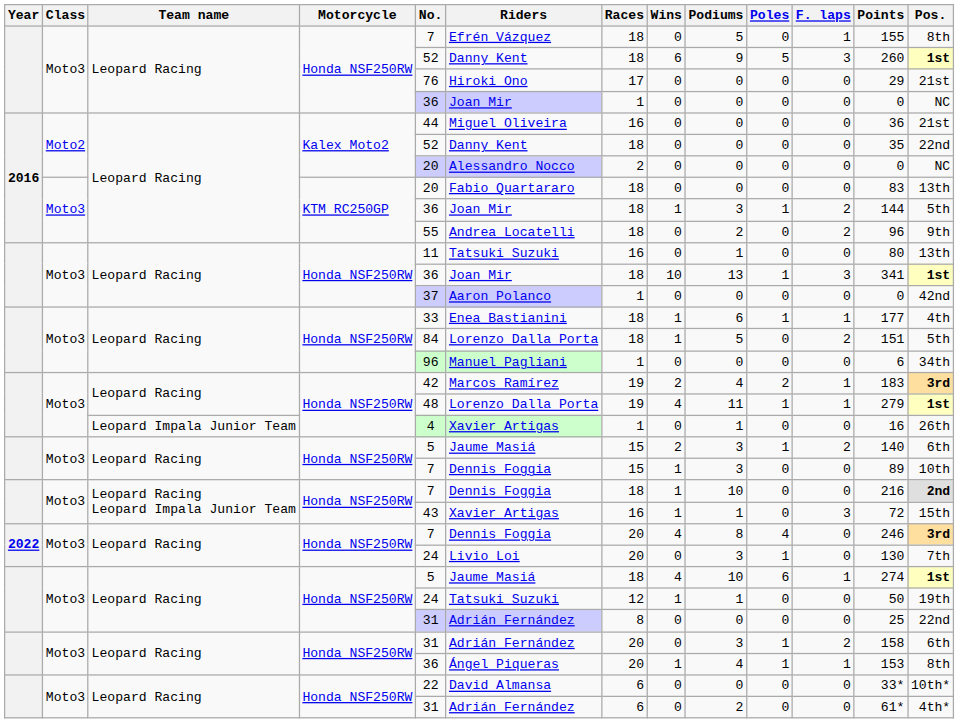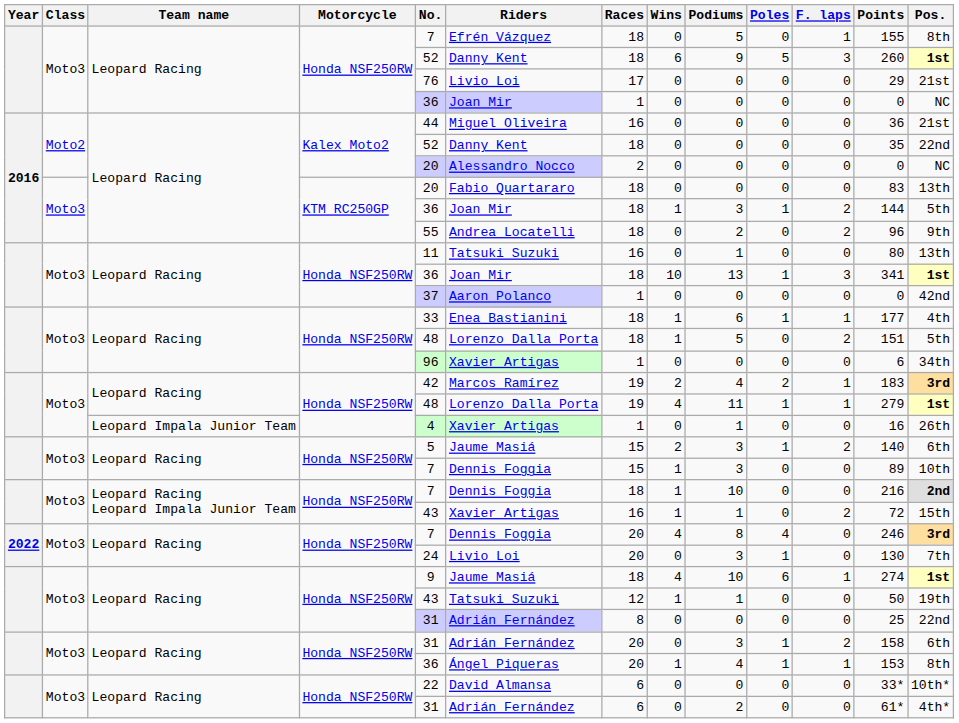(488, 81) Hiroki Ono -> (484, 81) Livio Loi
(431, 340) 84 -> (431, 340) 48
(508, 362) Manuel Pagliani -> (504, 362) Xavier Artigas
(847, 513) 3 -> (847, 513) 2
(431, 578) 5 -> (431, 578) 9
(431, 599) 24 -> (431, 599) 43
